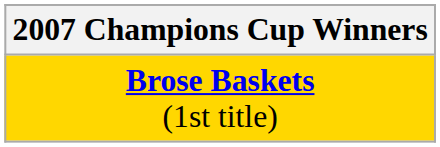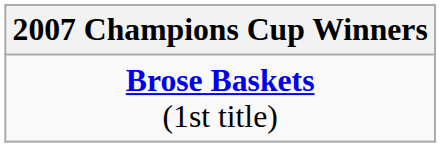(220, 97) gold background -> (220, 97) no background
